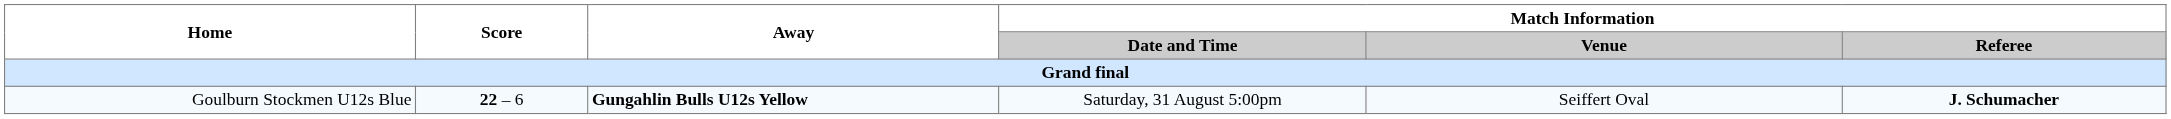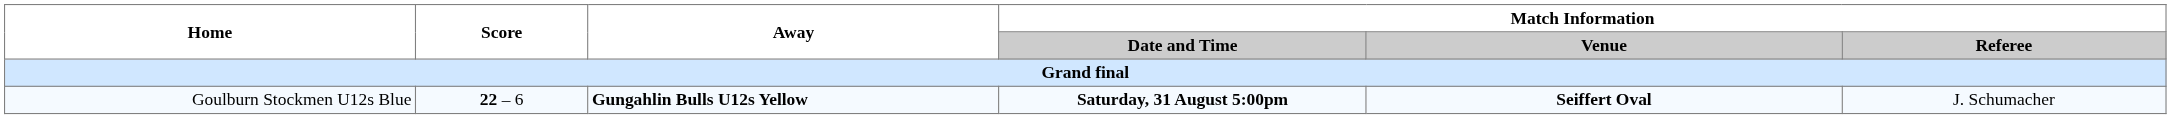(1183, 99) normal -> (1183, 99) bold
(1604, 99) normal -> (1604, 99) bold
(2004, 99) bold -> (2004, 99) normal
